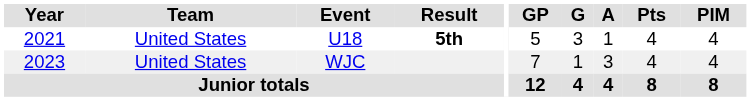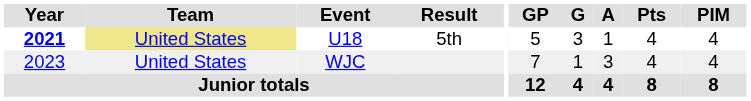(44, 38) normal -> (44, 38) bold
(191, 38) no background -> (191, 38) khaki background
(449, 38) bold -> (449, 38) normal
